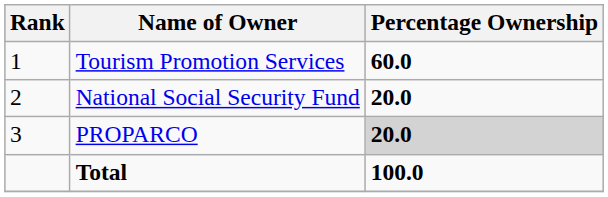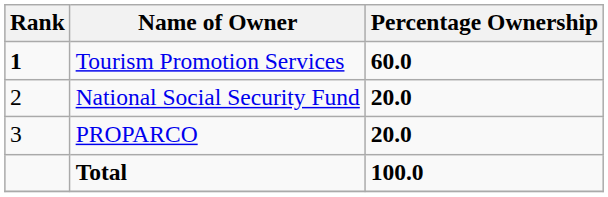(16, 60) normal -> (16, 60) bold
(391, 135) lightgrey background -> (391, 135) no background
